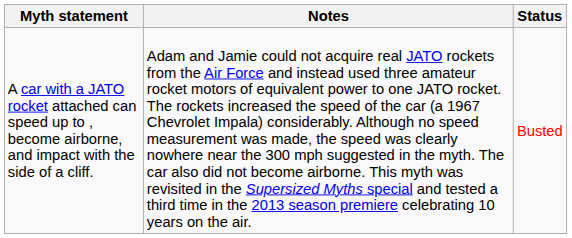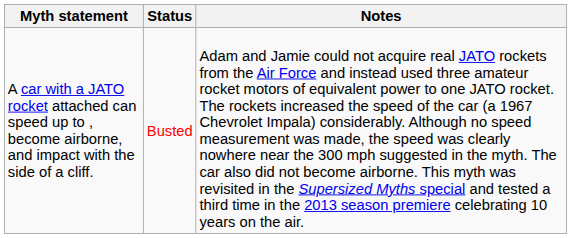columns swapped: (540, 16) <-> (328, 16)
